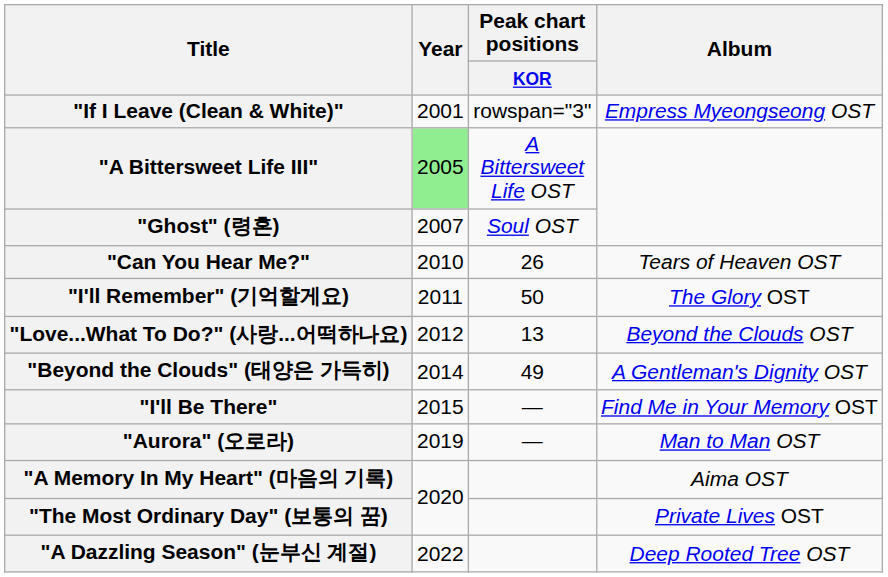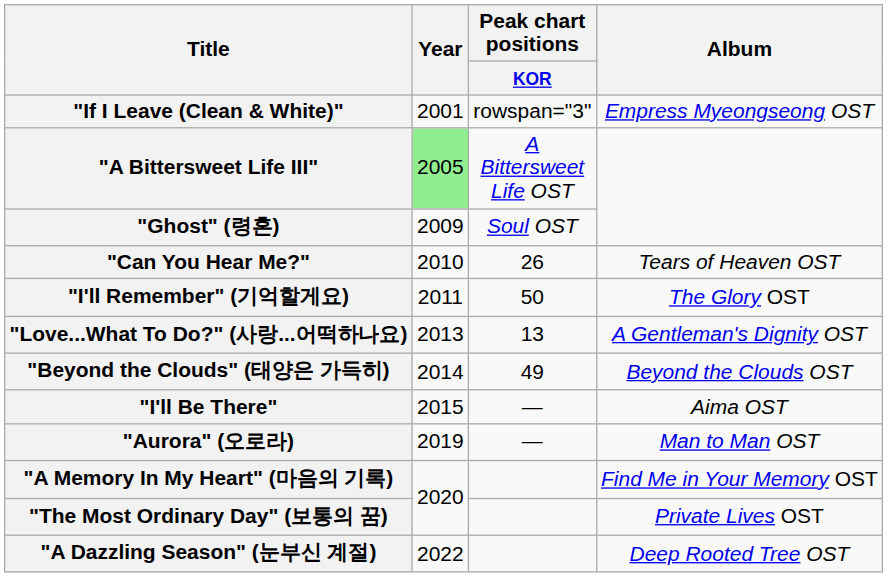(440, 226) 2007 -> (440, 226) 2009
(440, 334) 2012 -> (440, 334) 2013
(739, 334) Beyond the Clouds OST -> (739, 334) A Gentleman's Dignity OST
(739, 371) A Gentleman's Dignity OST -> (739, 371) Beyond the Clouds OST
(739, 406) Find Me in Your Memory OST -> (739, 406) Aima OST
(739, 479) Aima OST -> (739, 479) Find Me in Your Memory OST
